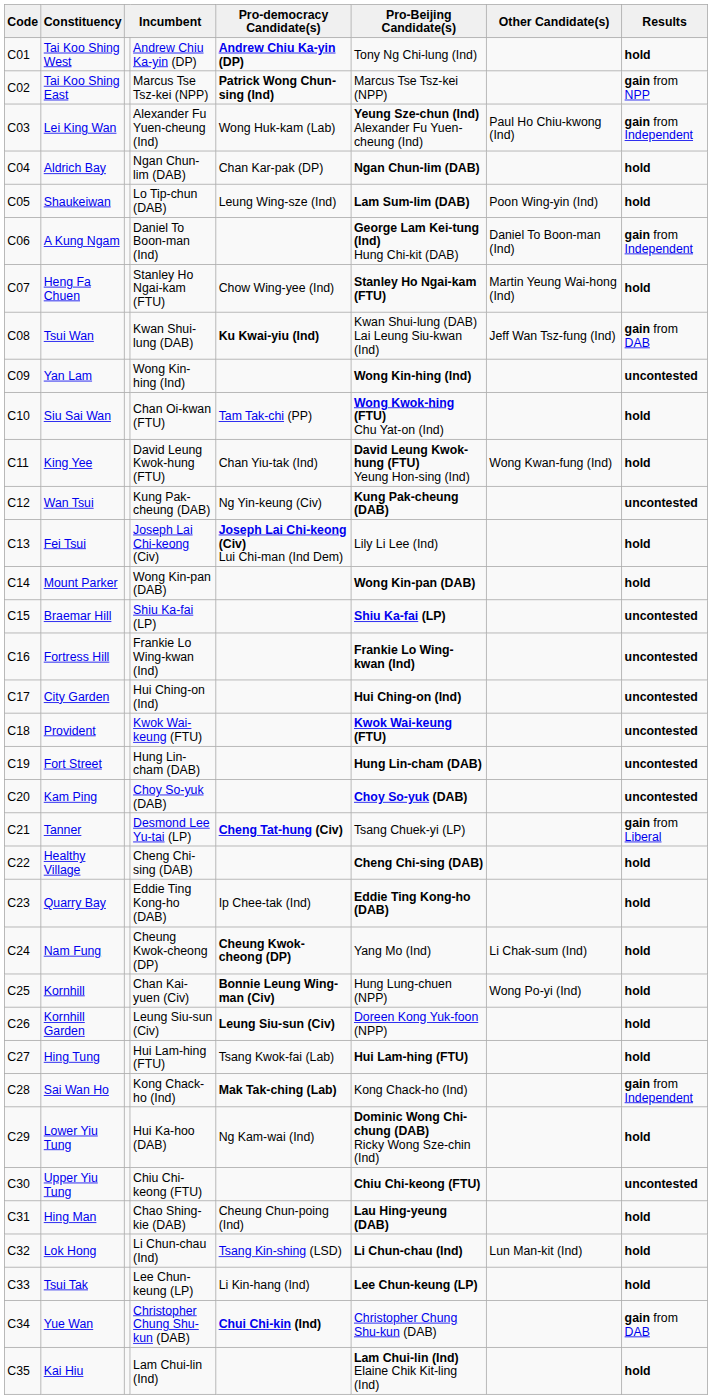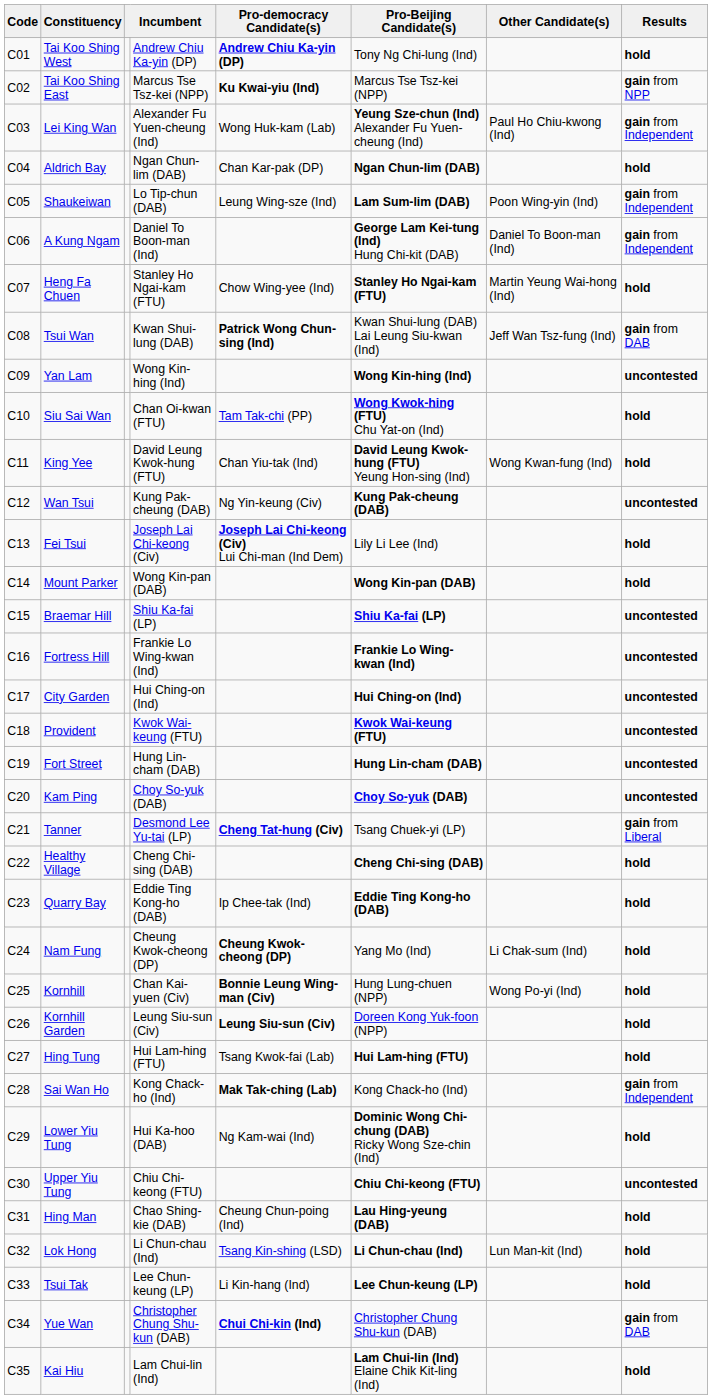(277, 88) Patrick Wong Chun-sing (Ind) -> (269, 88) Ku Kwai-yiu (Ind)
(638, 201) hold -> (659, 201) gain from Independent
(269, 336) Ku Kwai-yiu (Ind) -> (277, 336) Patrick Wong Chun-sing (Ind)
